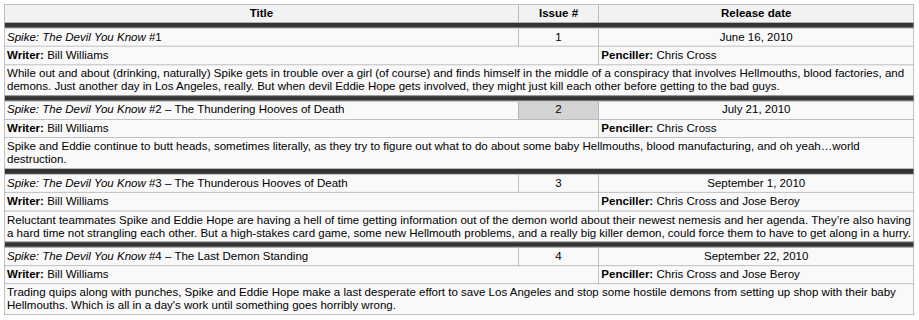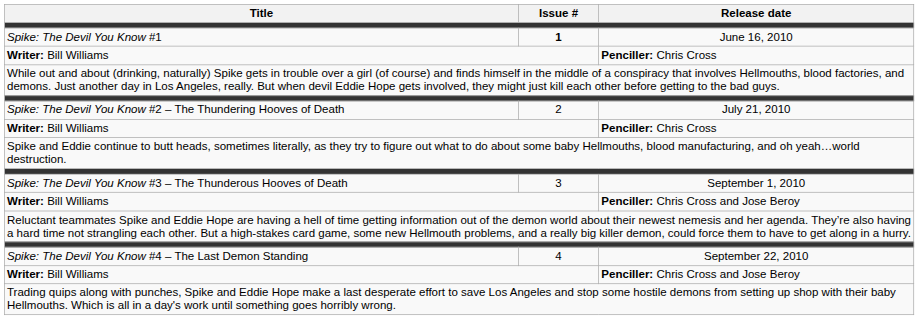(559, 37) normal -> (559, 37) bold
(559, 110) lightgrey background -> (559, 110) no background
